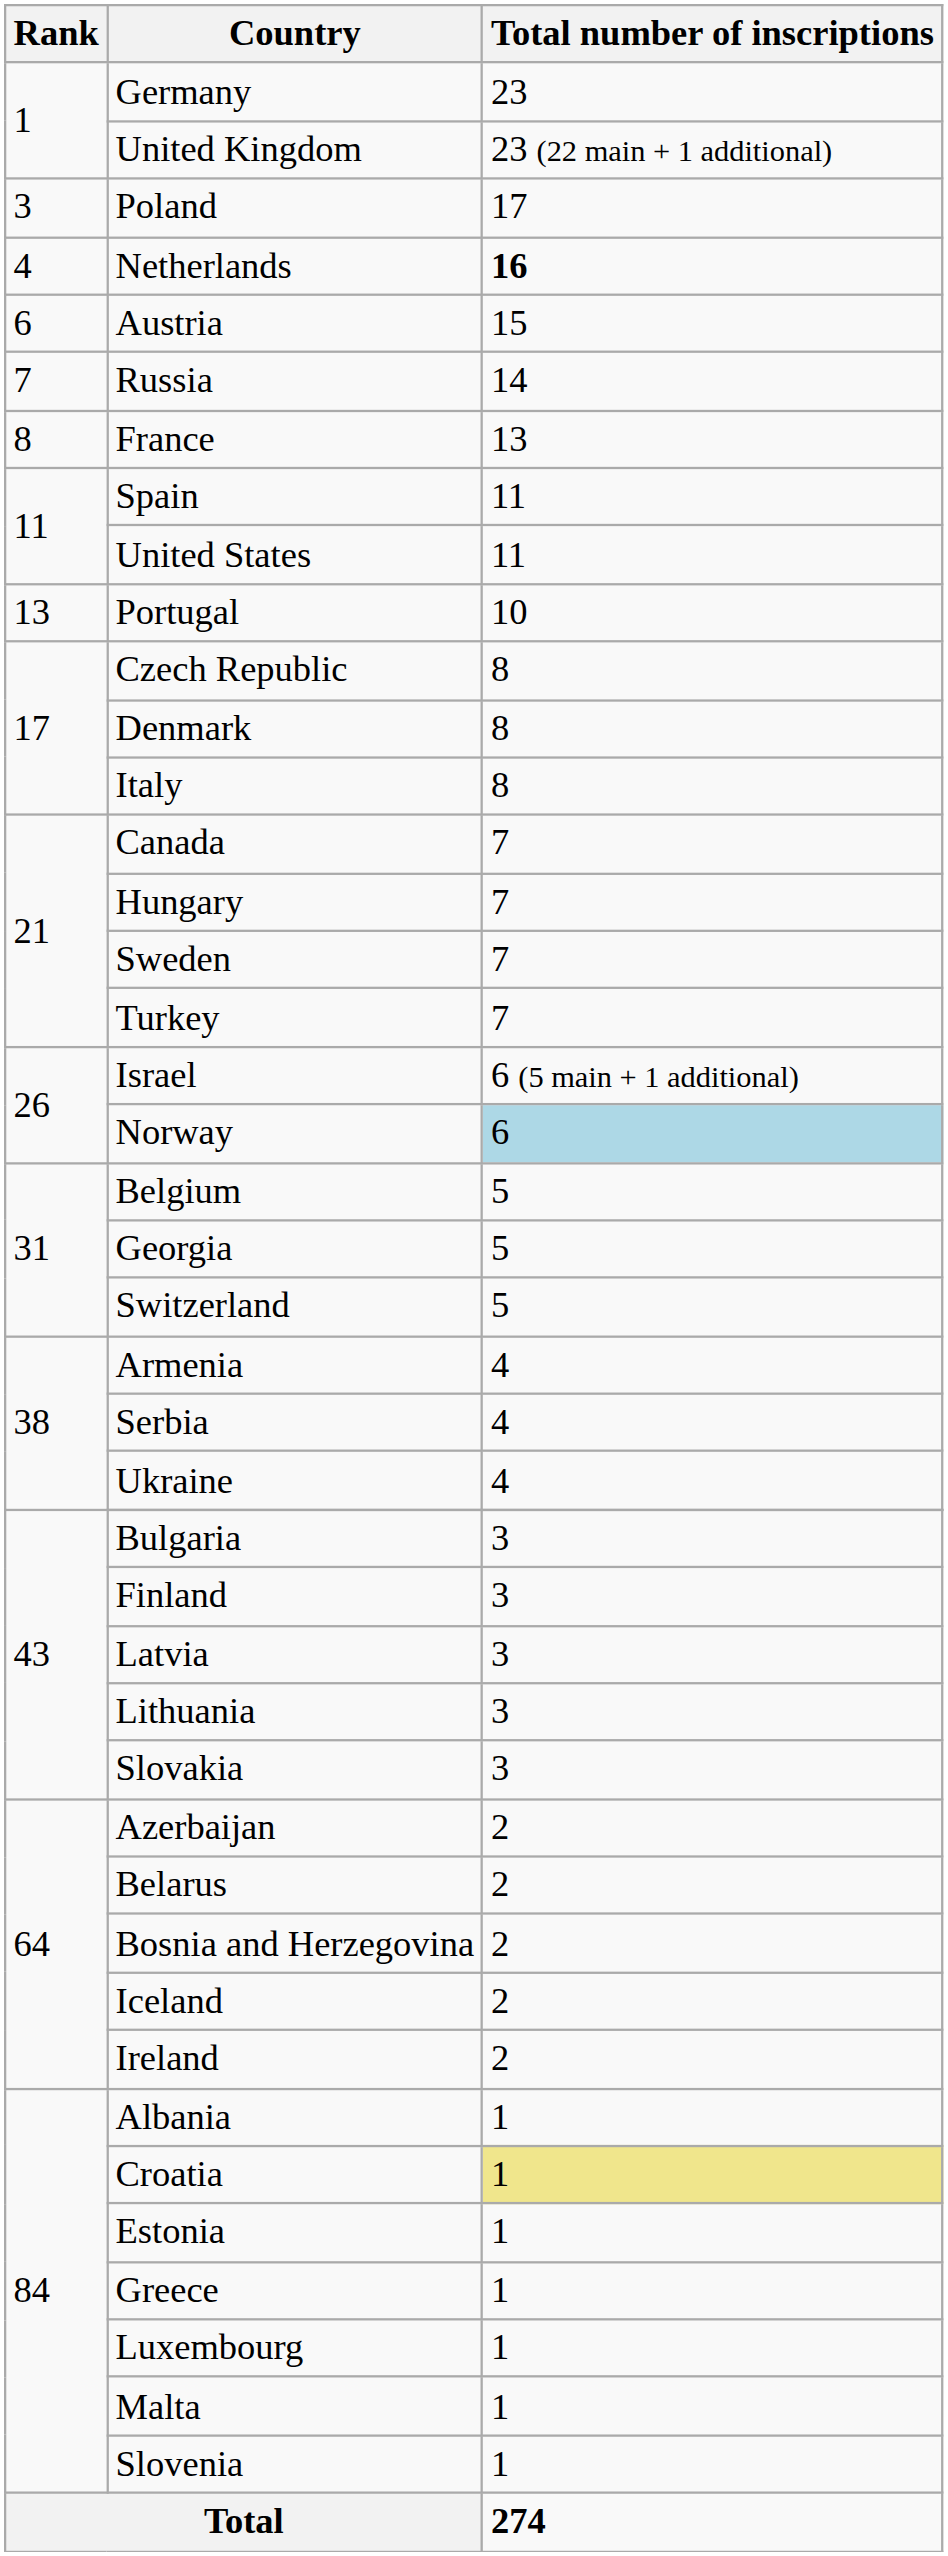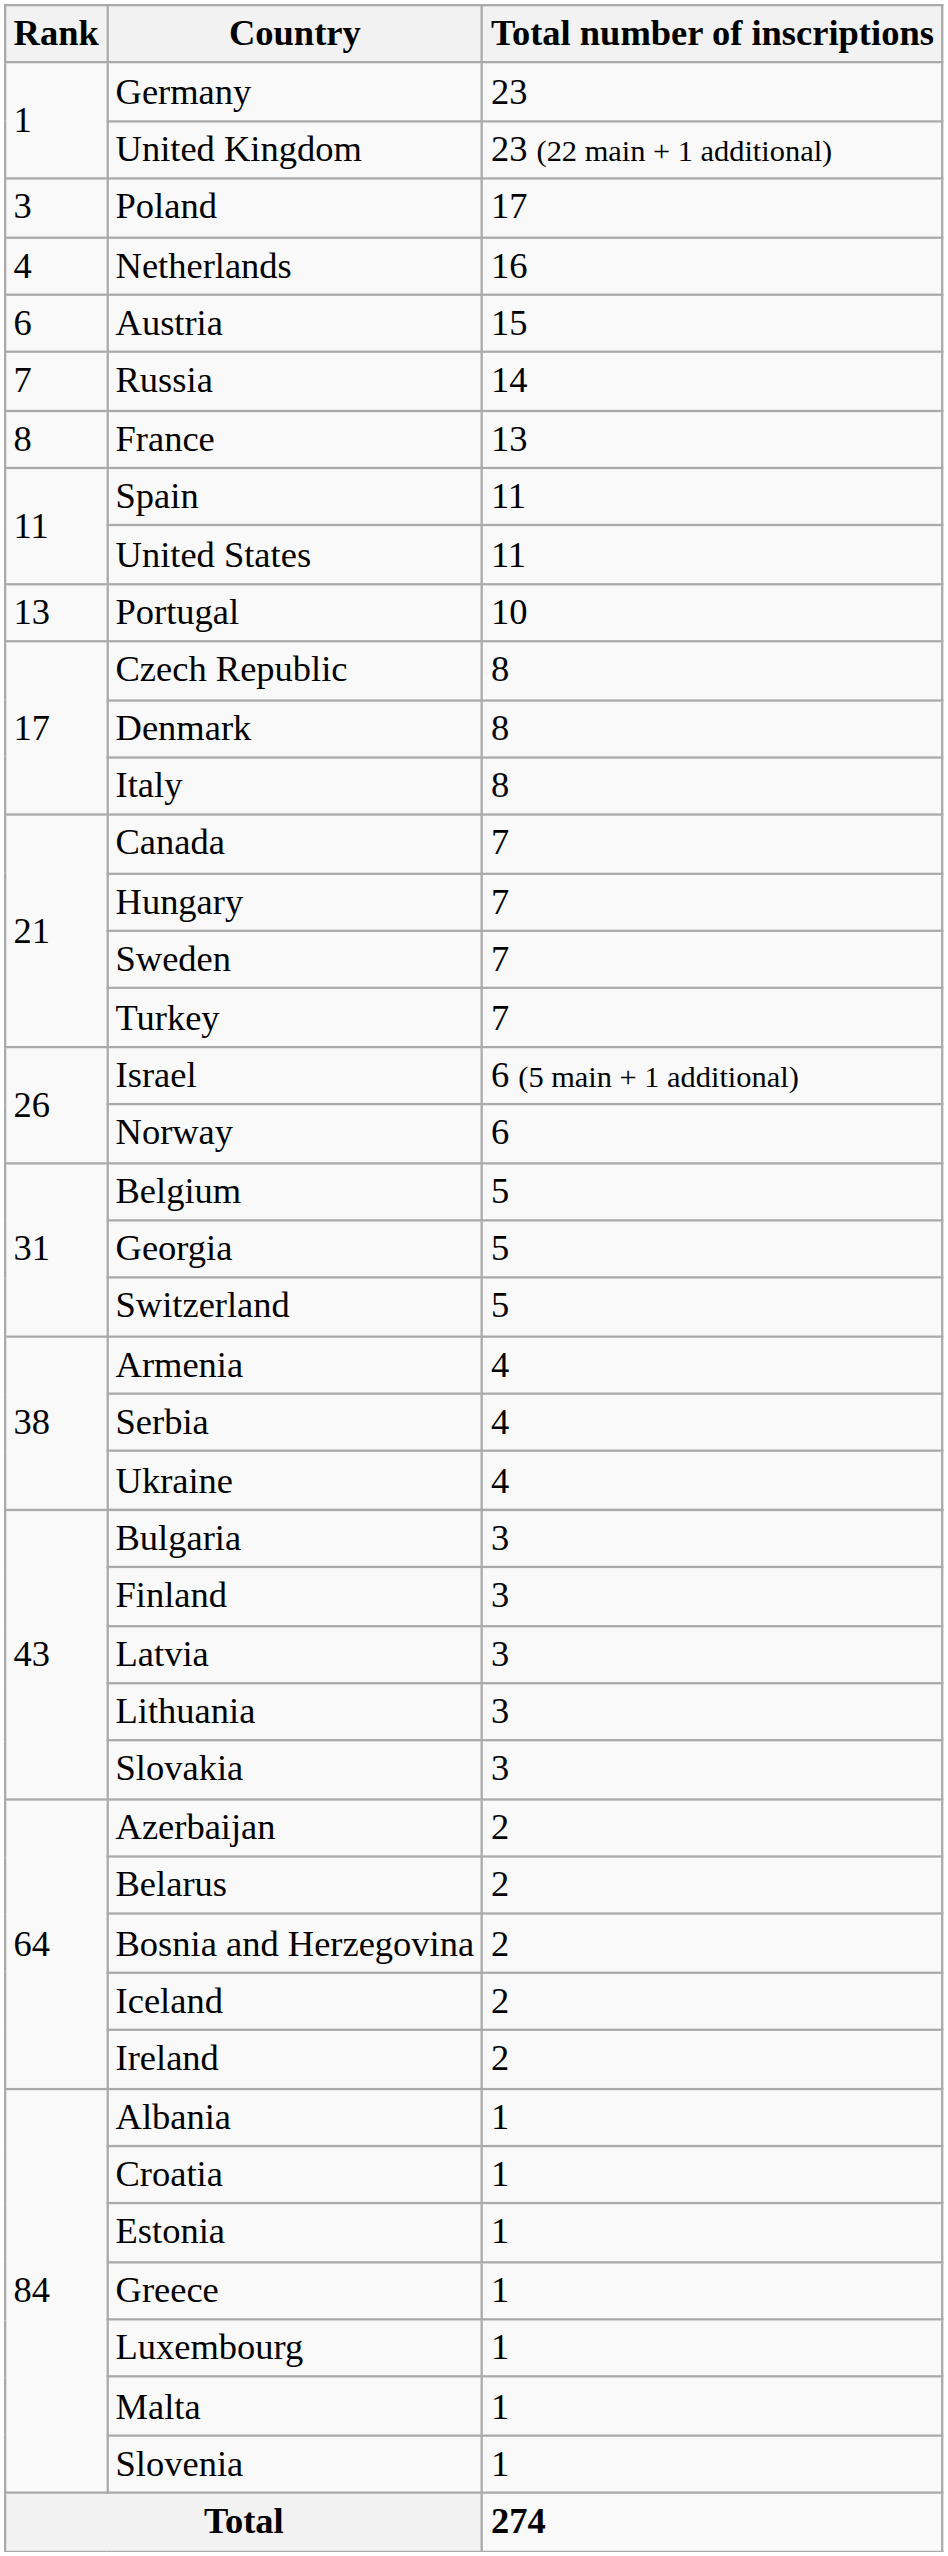(509, 264) bold -> (509, 264) normal
(500, 1132) lightblue background -> (500, 1132) no background
(500, 2174) khaki background -> (500, 2174) no background
